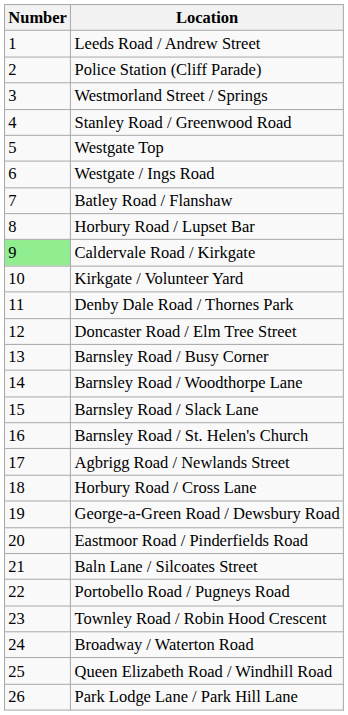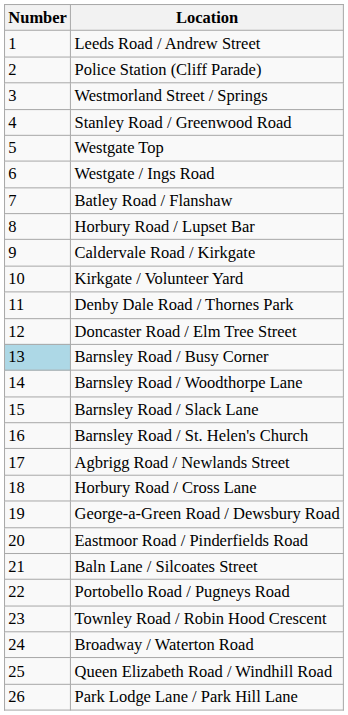(12, 252) lightgreen background -> (12, 252) no background
(17, 357) no background -> (17, 357) lightblue background
